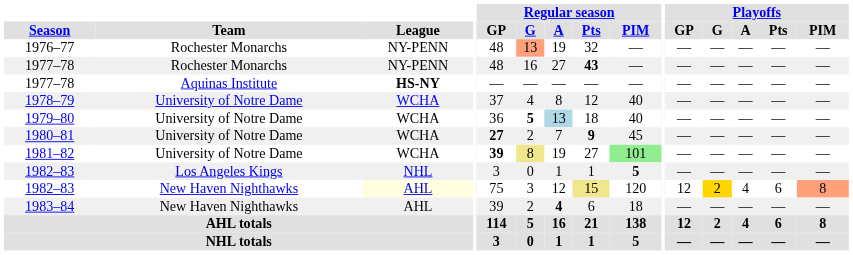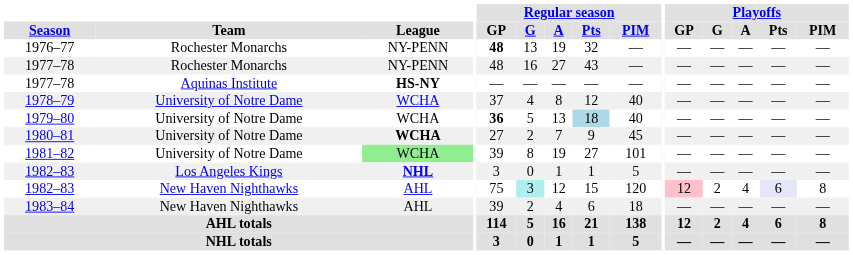(496, 48) normal -> (496, 48) bold
(530, 48) lightsalmon background -> (530, 48) no background
(591, 65) bold -> (591, 65) normal
(496, 118) normal -> (496, 118) bold
(530, 118) bold -> (530, 118) normal
(559, 118) lightblue background -> (559, 118) no background
(591, 118) no background -> (591, 118) lightblue background
(418, 136) normal -> (418, 136) bold
(496, 136) bold -> (496, 136) normal
(591, 136) bold -> (591, 136) normal
(418, 153) no background -> (418, 153) lightgreen background
(496, 153) bold -> (496, 153) normal
(530, 153) khaki background -> (530, 153) no background
(636, 153) lightgreen background -> (636, 153) no background
(418, 171) normal -> (418, 171) bold
(636, 171) bold -> (636, 171) normal
(418, 188) lightyellow background -> (418, 188) no background
(530, 188) no background -> (530, 188) paleturquoise background
(591, 188) khaki background -> (591, 188) no background
(684, 188) no background -> (684, 188) pink background
(717, 188) gold background -> (717, 188) no background
(778, 188) no background -> (778, 188) lavender background
(823, 188) lightsalmon background -> (823, 188) no background
(559, 206) bold -> (559, 206) normal
